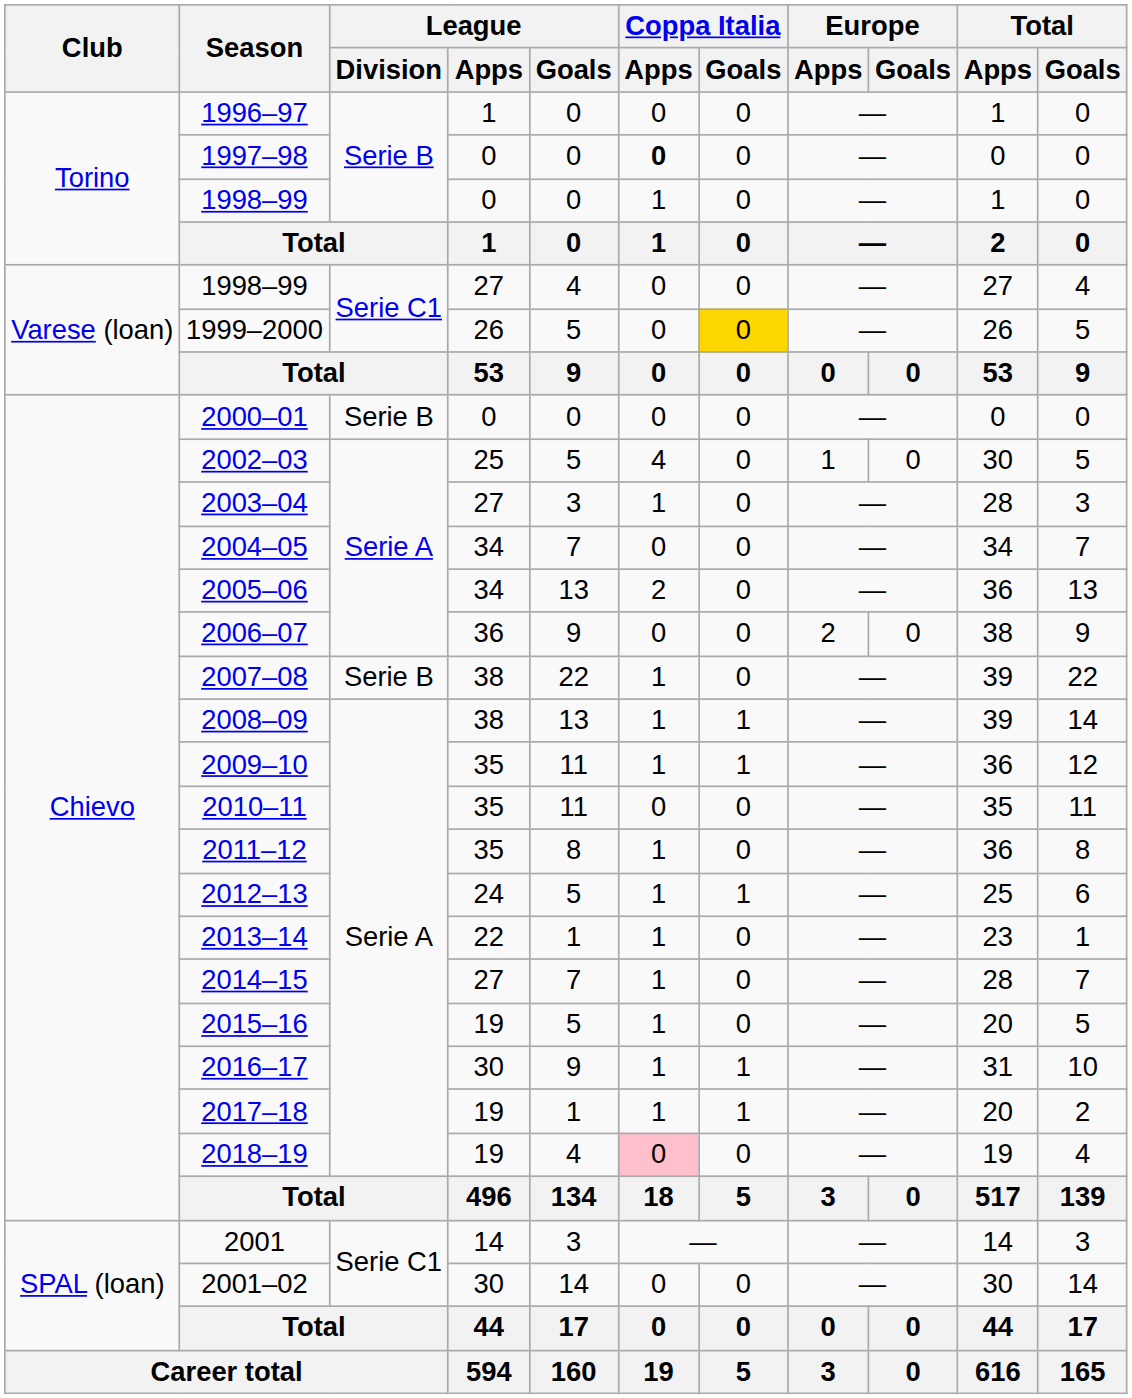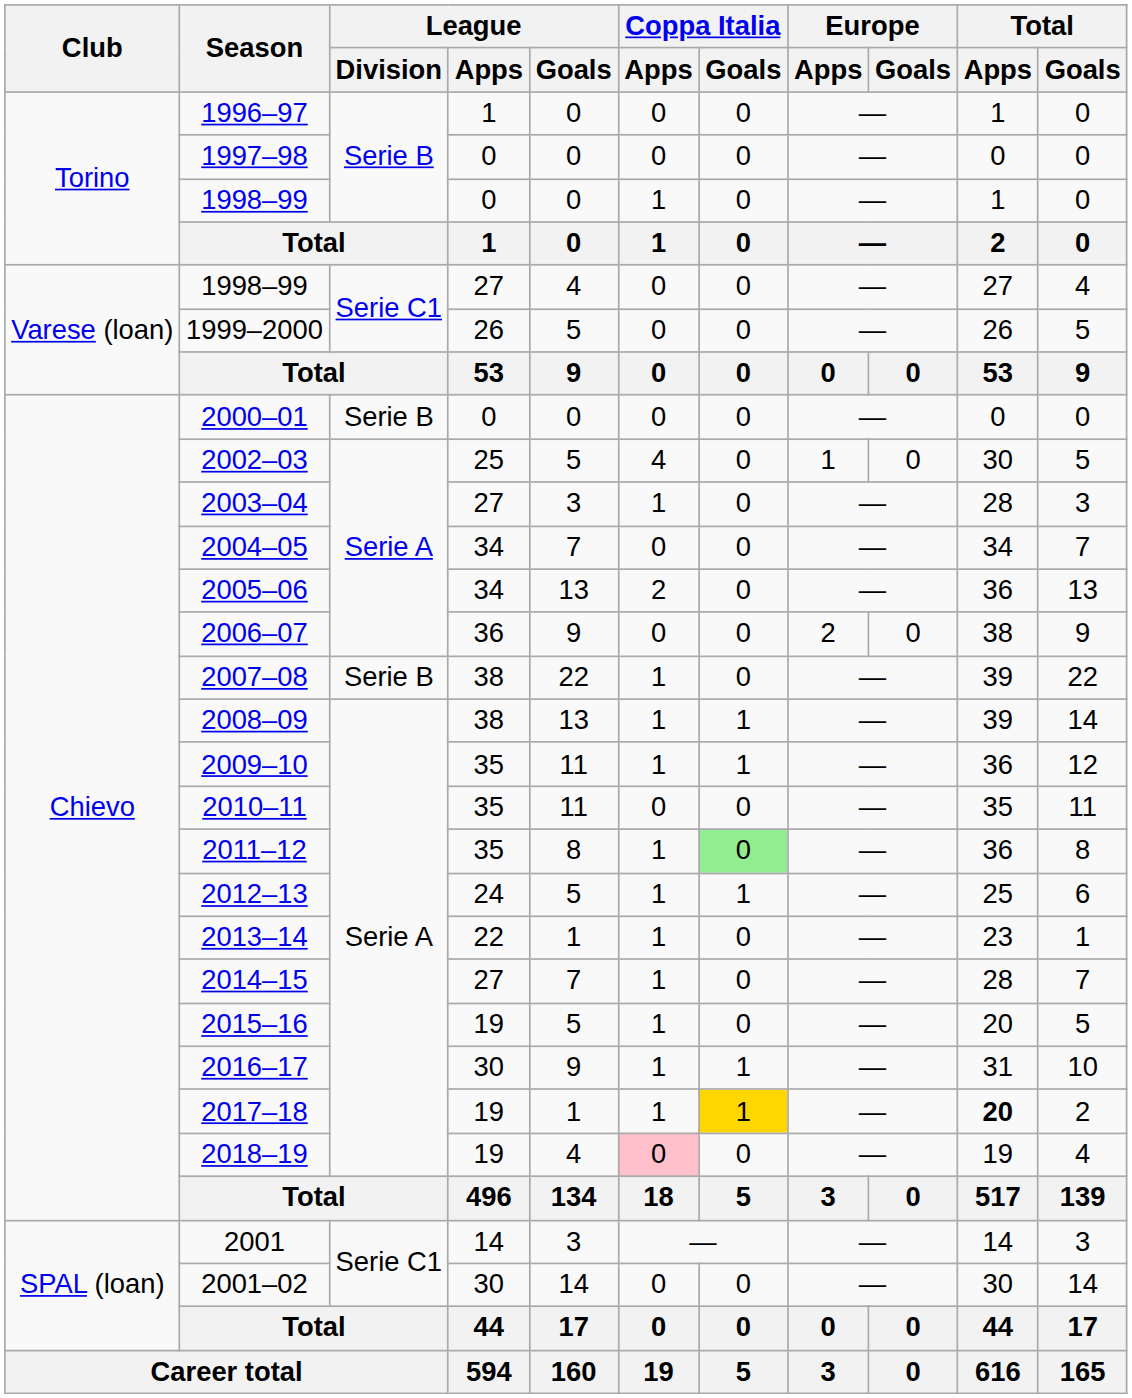(659, 156) bold -> (659, 156) normal
(743, 329) gold background -> (743, 329) no background
(743, 850) no background -> (743, 850) lightgreen background
(743, 1110) no background -> (743, 1110) gold background
(998, 1110) normal -> (998, 1110) bold
